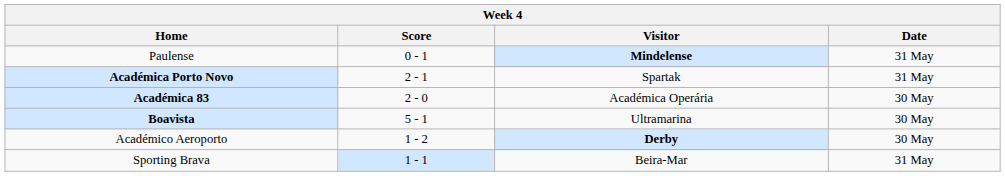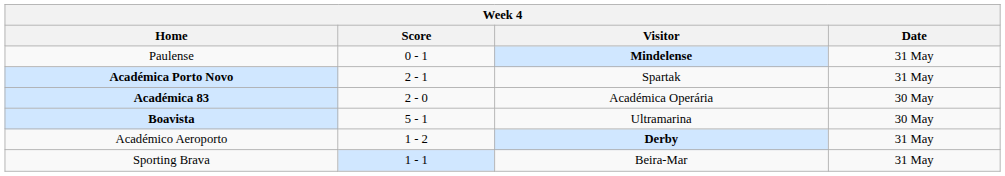(914, 139) 30 May -> (914, 139) 31 May
